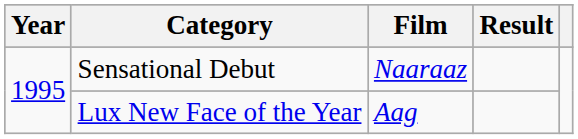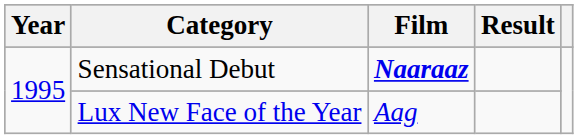(421, 68) normal -> (421, 68) bold
